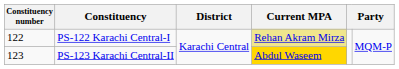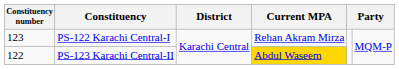(15, 37) 122 -> (15, 37) 123
(299, 37) khaki background -> (299, 37) no background
(15, 55) 123 -> (15, 55) 122
